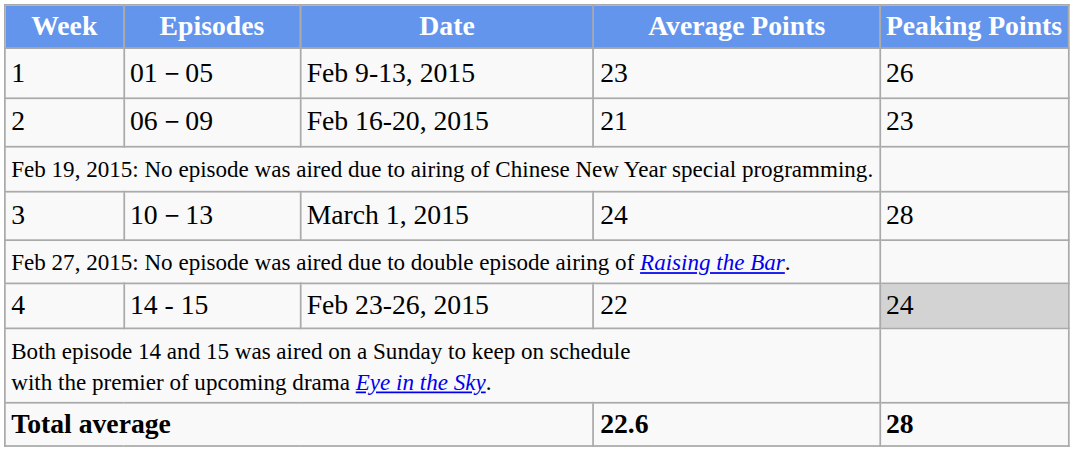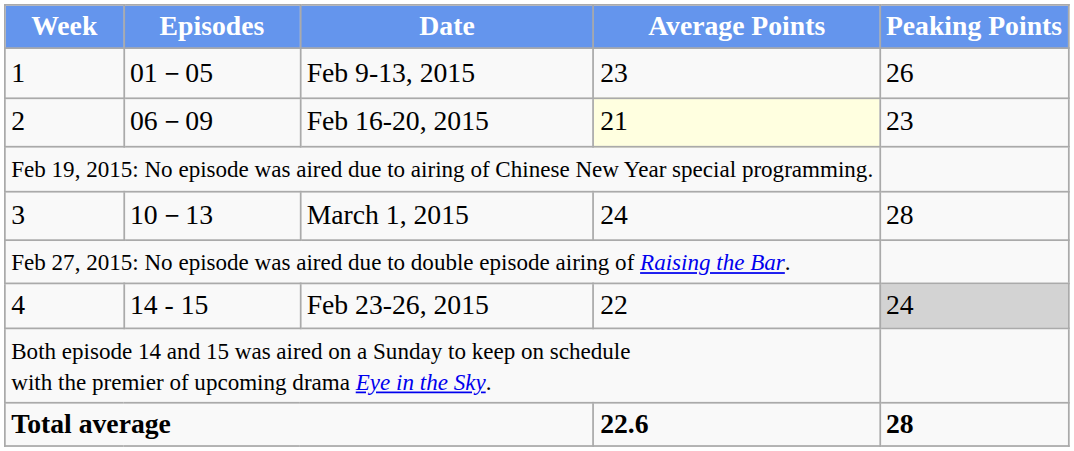(614, 122) no background -> (614, 122) lightyellow background
